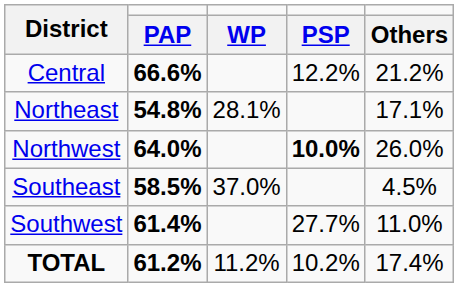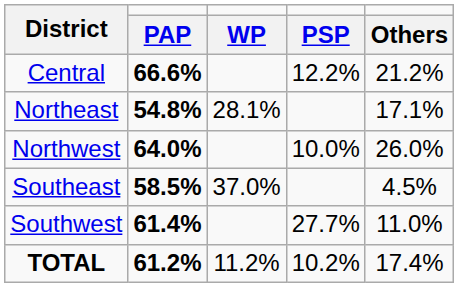(326, 148) bold -> (326, 148) normal
